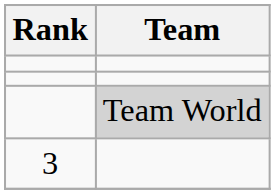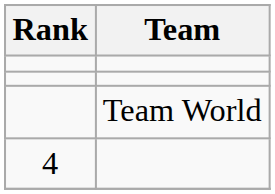(182, 111) lightgrey background -> (182, 111) no background
(50, 162) 3 -> (50, 162) 4
